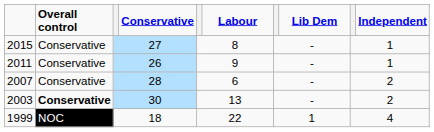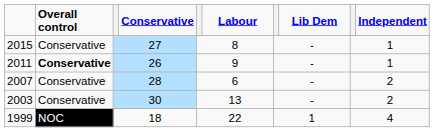(72, 63) normal -> (74, 63) bold
(74, 100) bold -> (72, 100) normal
